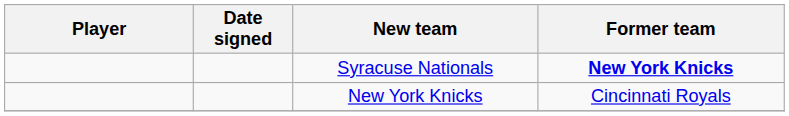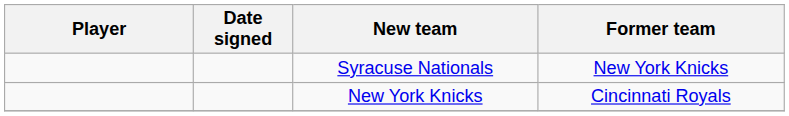(661, 67) bold -> (661, 67) normal
